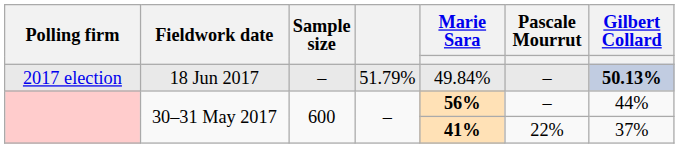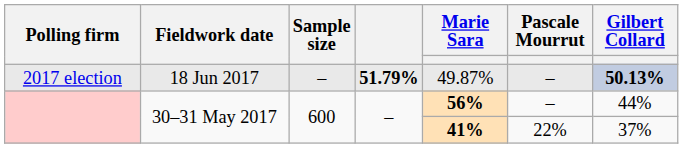(387, 78) normal -> (389, 78) bold
(462, 78) 49.84% -> (465, 78) 49.87%
